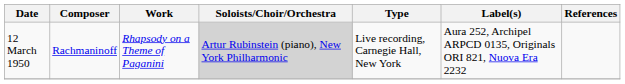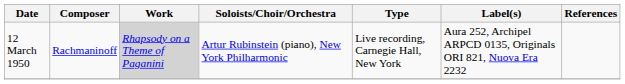(156, 50) no background -> (156, 50) lightgrey background
(271, 50) lightgrey background -> (271, 50) no background
